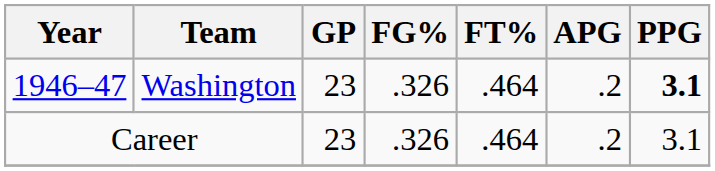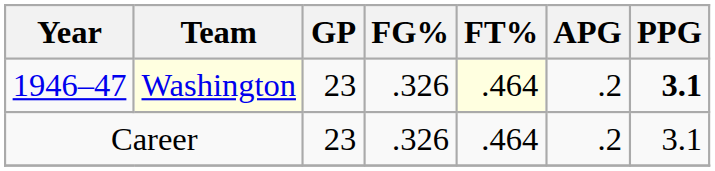(219, 85) no background -> (219, 85) lightyellow background
(510, 85) no background -> (510, 85) lightyellow background
